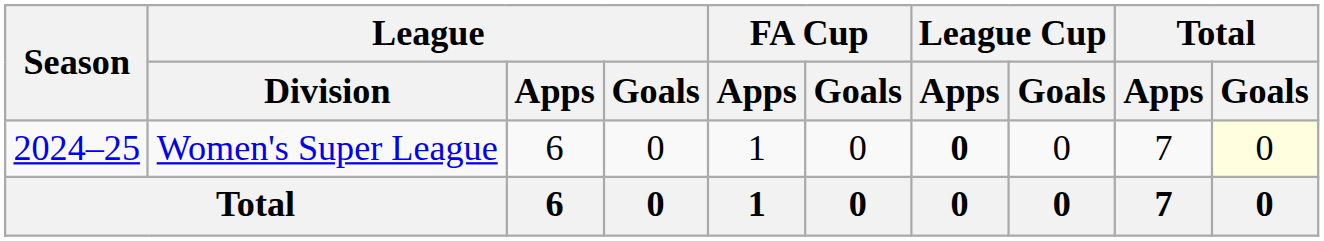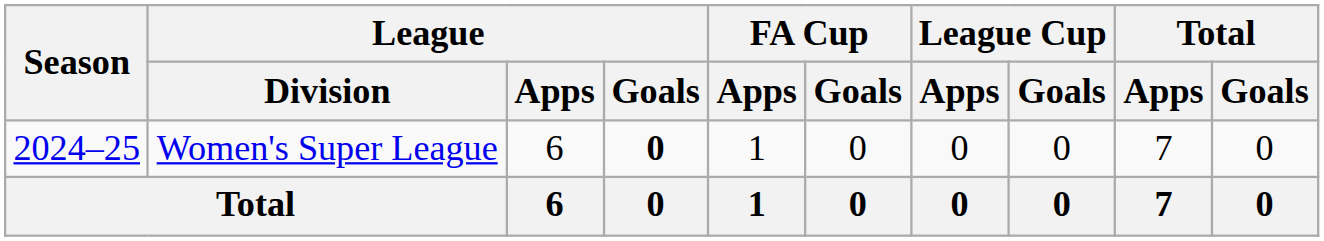(656, 147) normal -> (656, 147) bold
(959, 147) bold -> (959, 147) normal
(1265, 147) lightyellow background -> (1265, 147) no background
